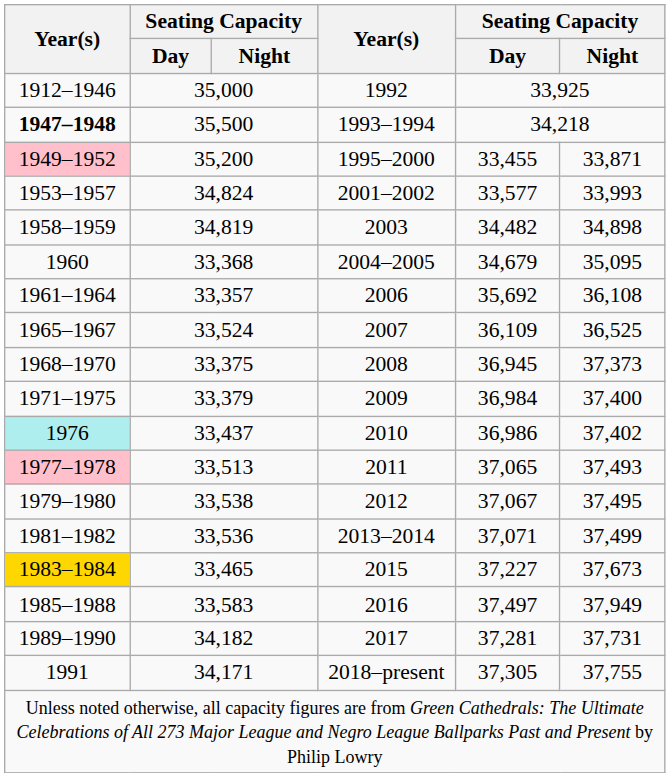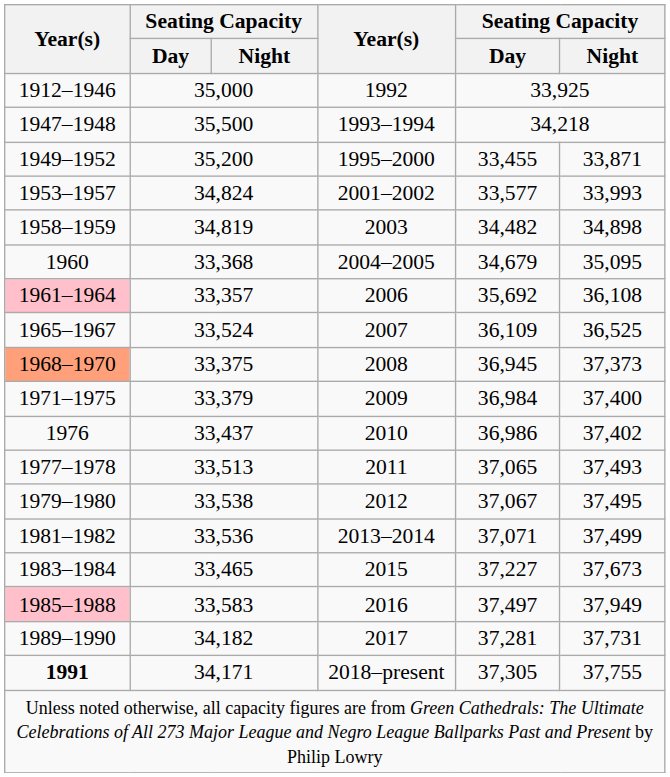(67, 124) bold -> (67, 124) normal
(67, 158) pink background -> (67, 158) no background
(67, 295) no background -> (67, 295) pink background
(67, 364) no background -> (67, 364) lightsalmon background
(67, 432) paleturquoise background -> (67, 432) no background
(67, 466) pink background -> (67, 466) no background
(67, 569) gold background -> (67, 569) no background
(67, 603) no background -> (67, 603) pink background
(67, 672) normal -> (67, 672) bold
